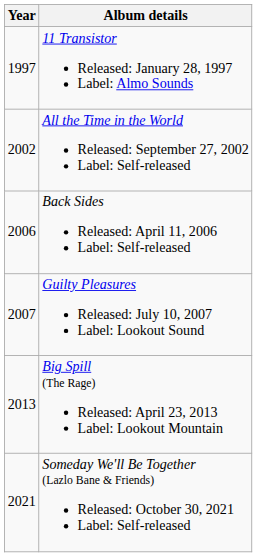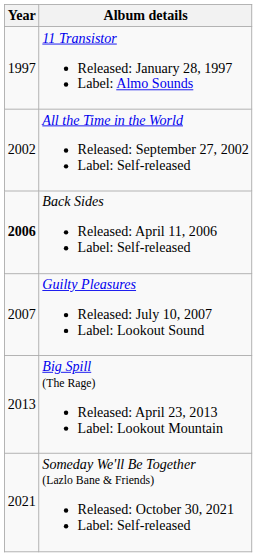(22, 232) normal -> (22, 232) bold
